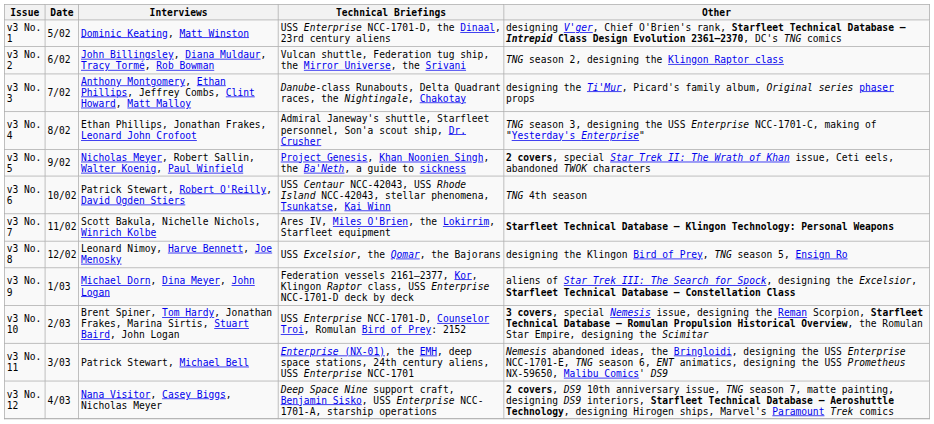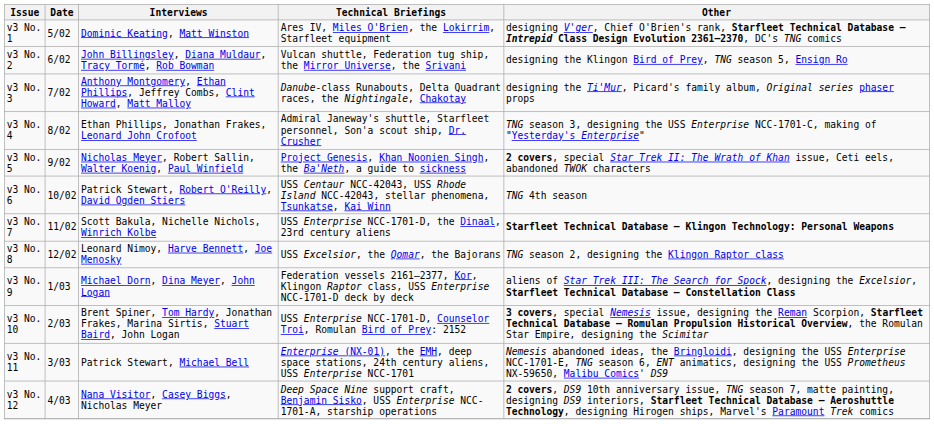(391, 33) USS Enterprise NCC-1701-D, the Dinaal, 23rd century aliens -> (388, 33) Ares IV, Miles O'Brien, the Lokirrim, Starfleet equipment
(645, 60) TNG season 2, designing the Klingon Raptor class -> (677, 60) designing the Klingon Bird of Prey, TNG season 5, Ensign Ro
(388, 227) Ares IV, Miles O'Brien, the Lokirrim, Starfleet equipment -> (391, 227) USS Enterprise NCC-1701-D, the Dinaal, 23rd century aliens
(677, 254) designing the Klingon Bird of Prey, TNG season 5, Ensign Ro -> (645, 254) TNG season 2, designing the Klingon Raptor class
